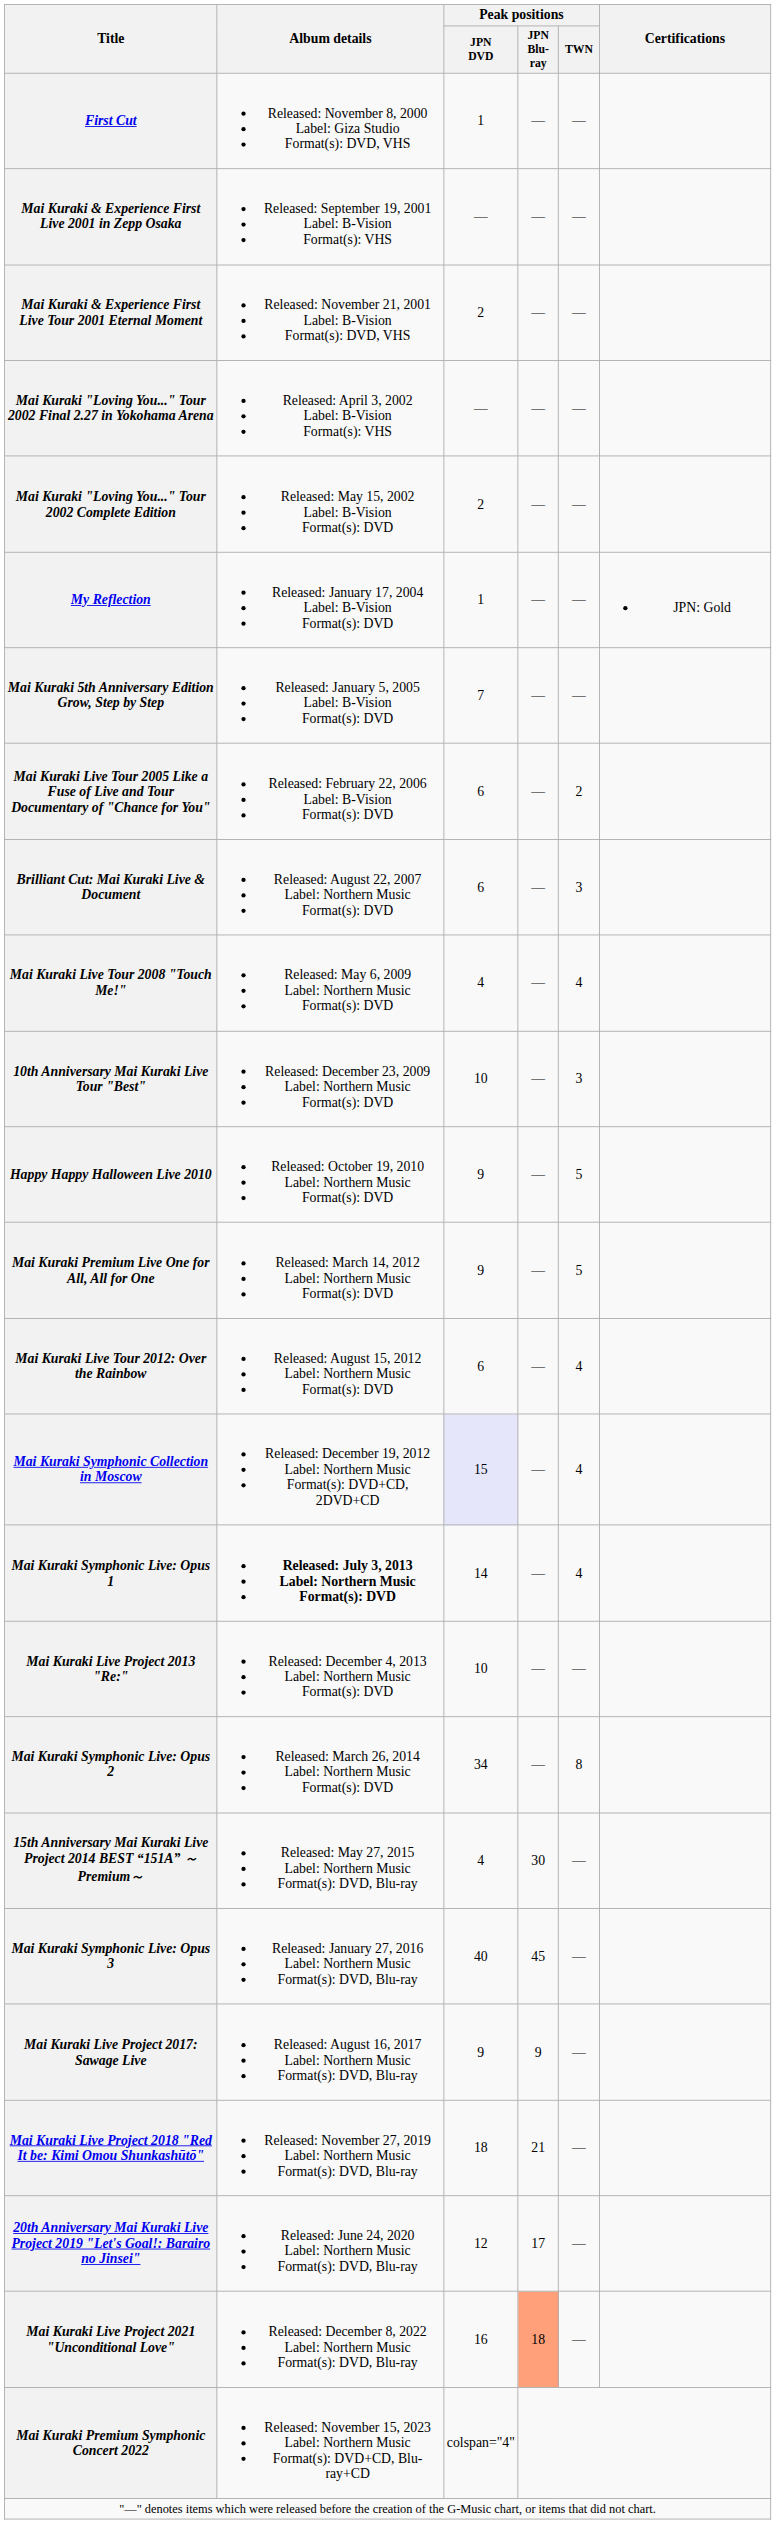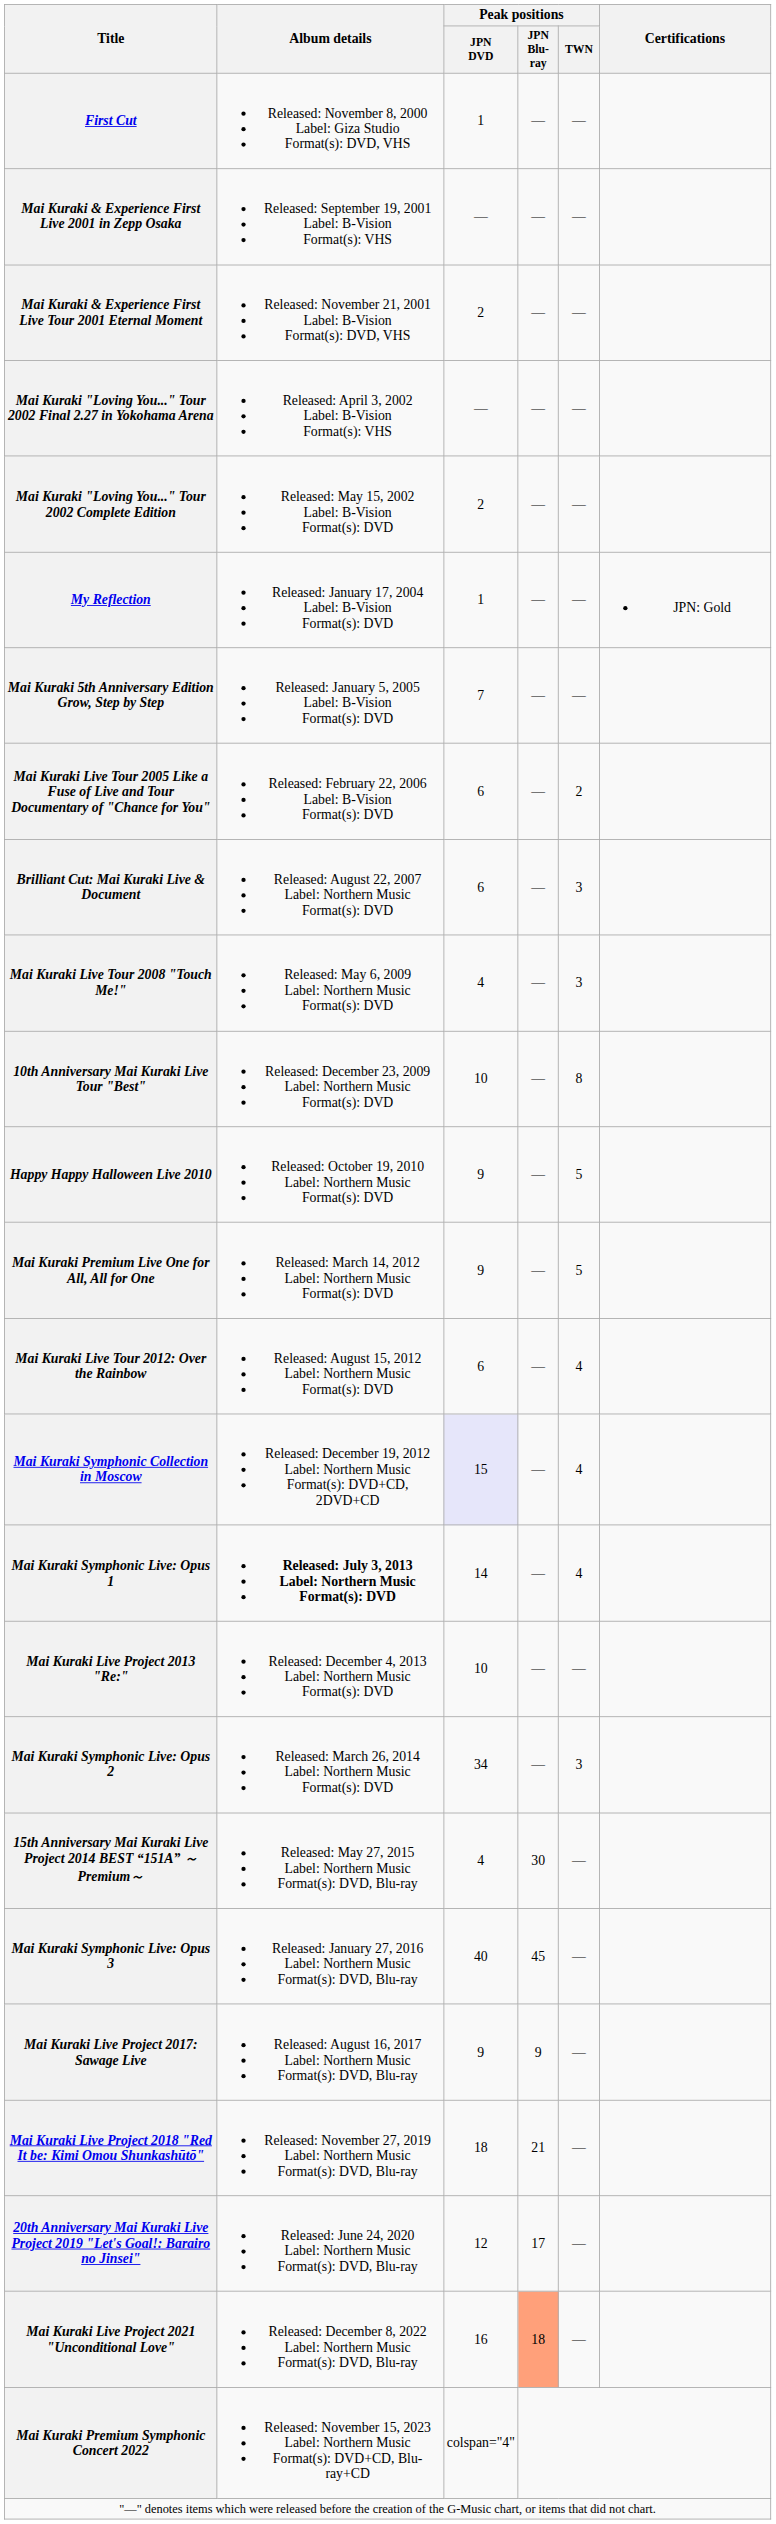(579, 983) 4 -> (579, 983) 3
(579, 1078) 3 -> (579, 1078) 8
(579, 1764) 8 -> (579, 1764) 3
